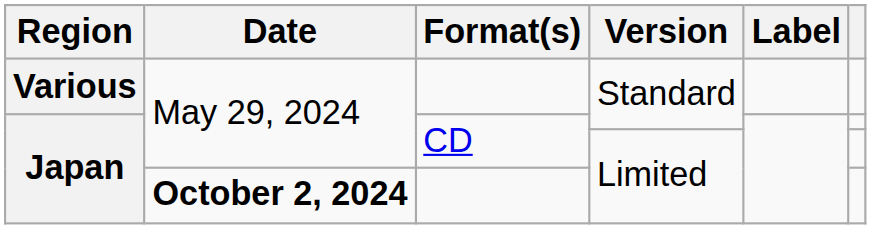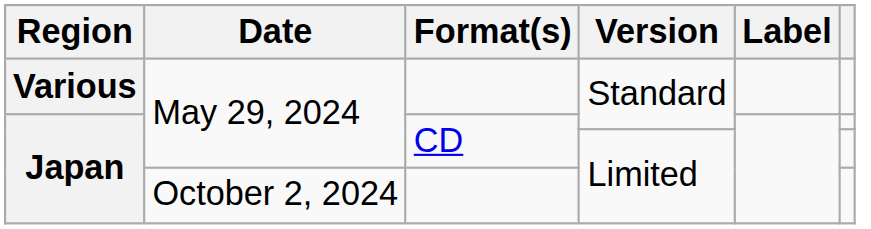(280, 194) bold -> (275, 194) normal
